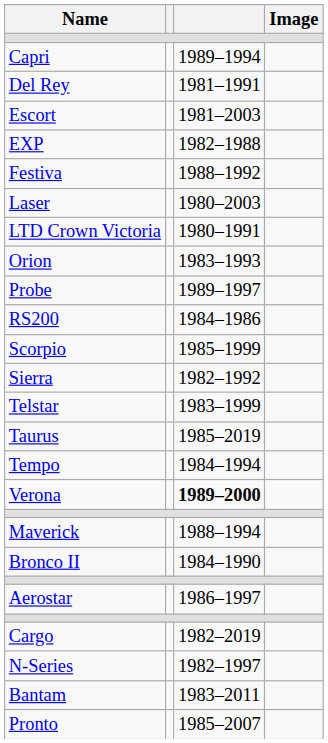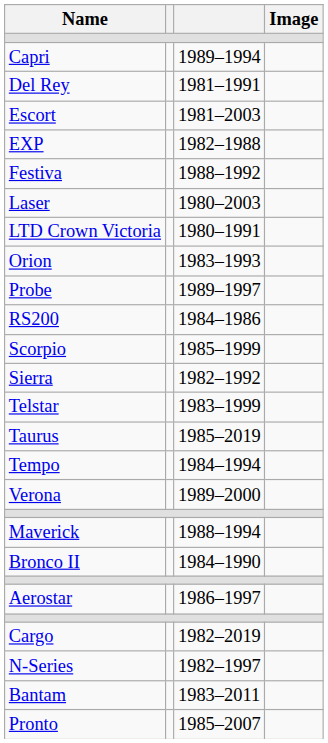(219, 494) bold -> (219, 494) normal
